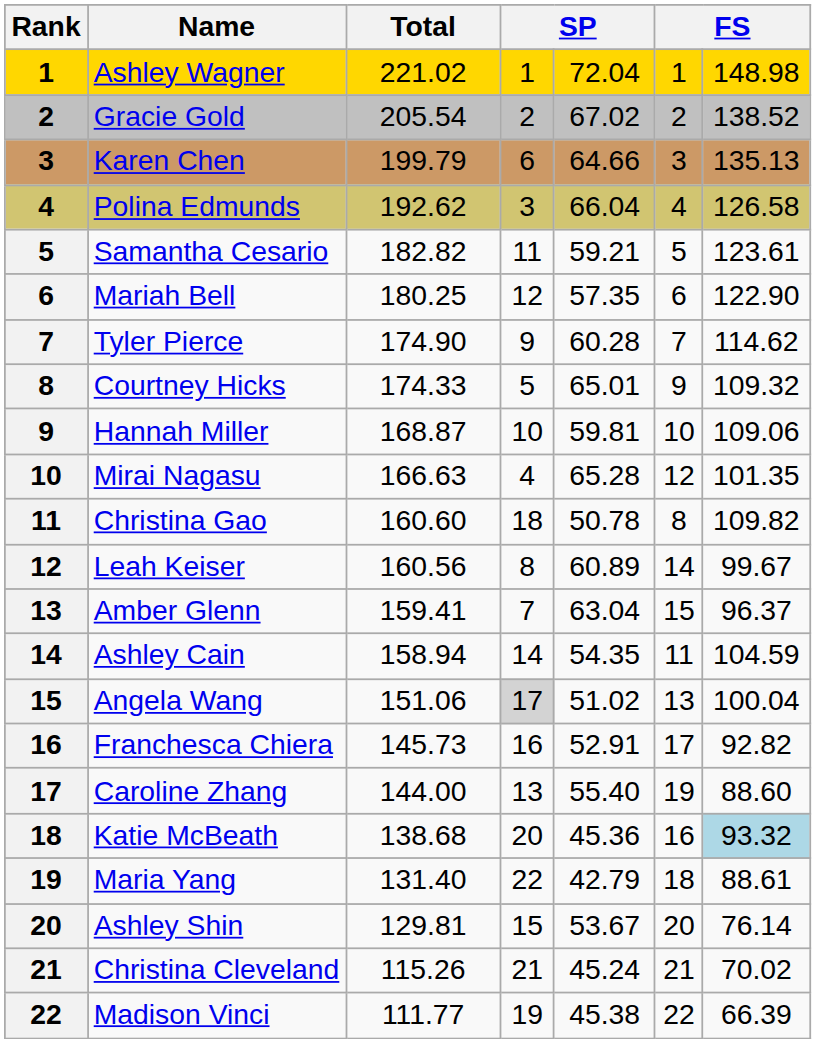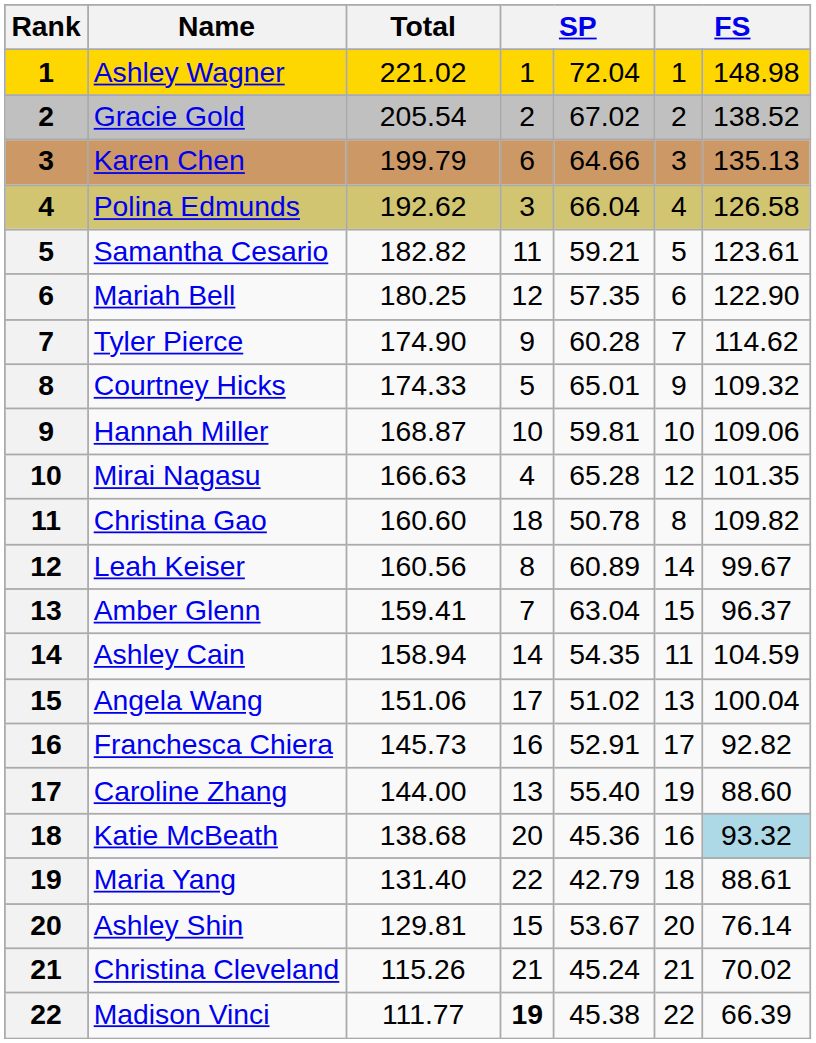(527, 700) lightgrey background -> (527, 700) no background
(527, 1015) normal -> (527, 1015) bold
